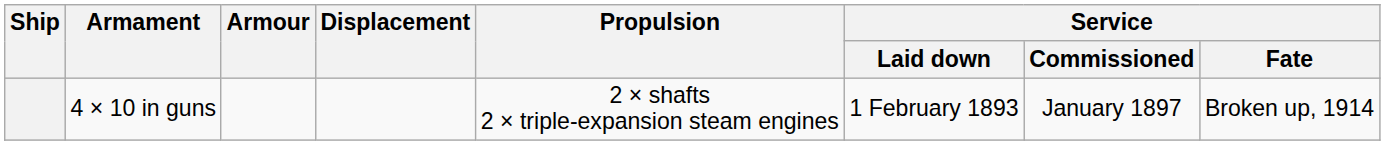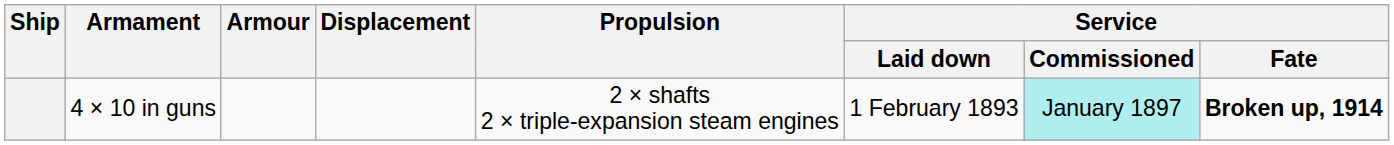(1112, 108) no background -> (1112, 108) paleturquoise background
(1289, 108) normal -> (1294, 108) bold
